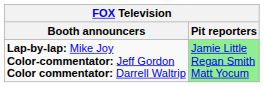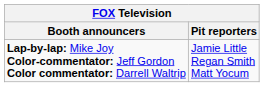(223, 61) lightgreen background -> (223, 61) no background
